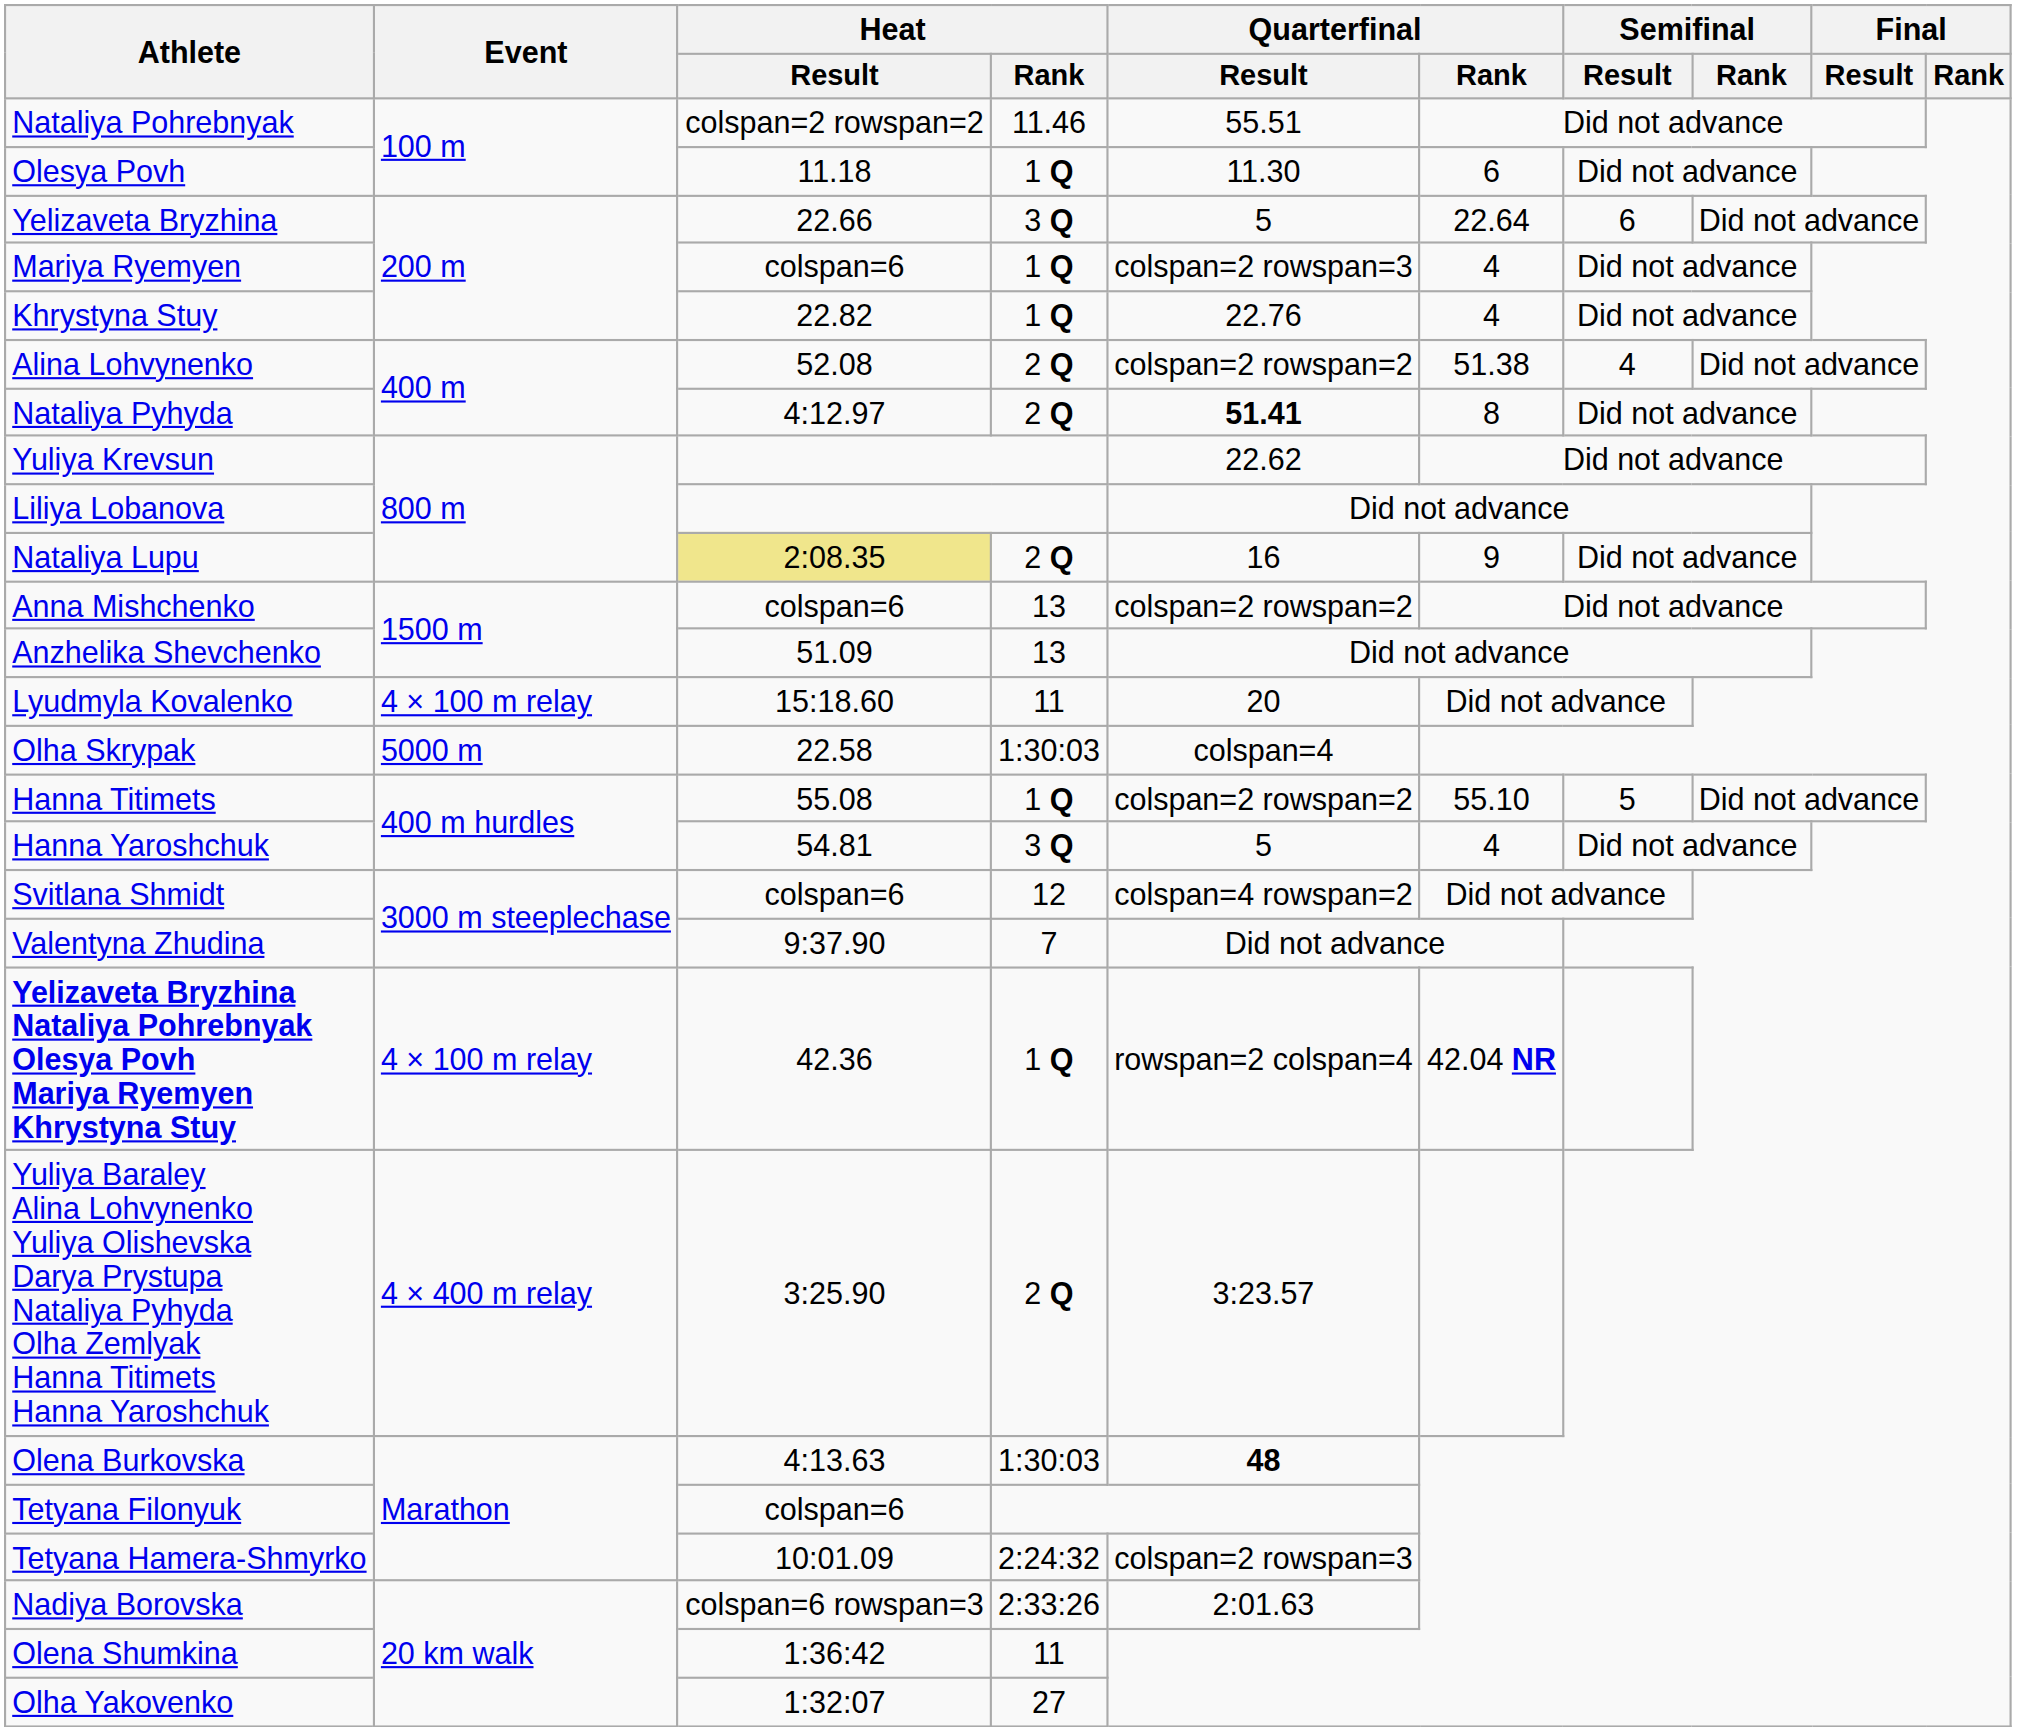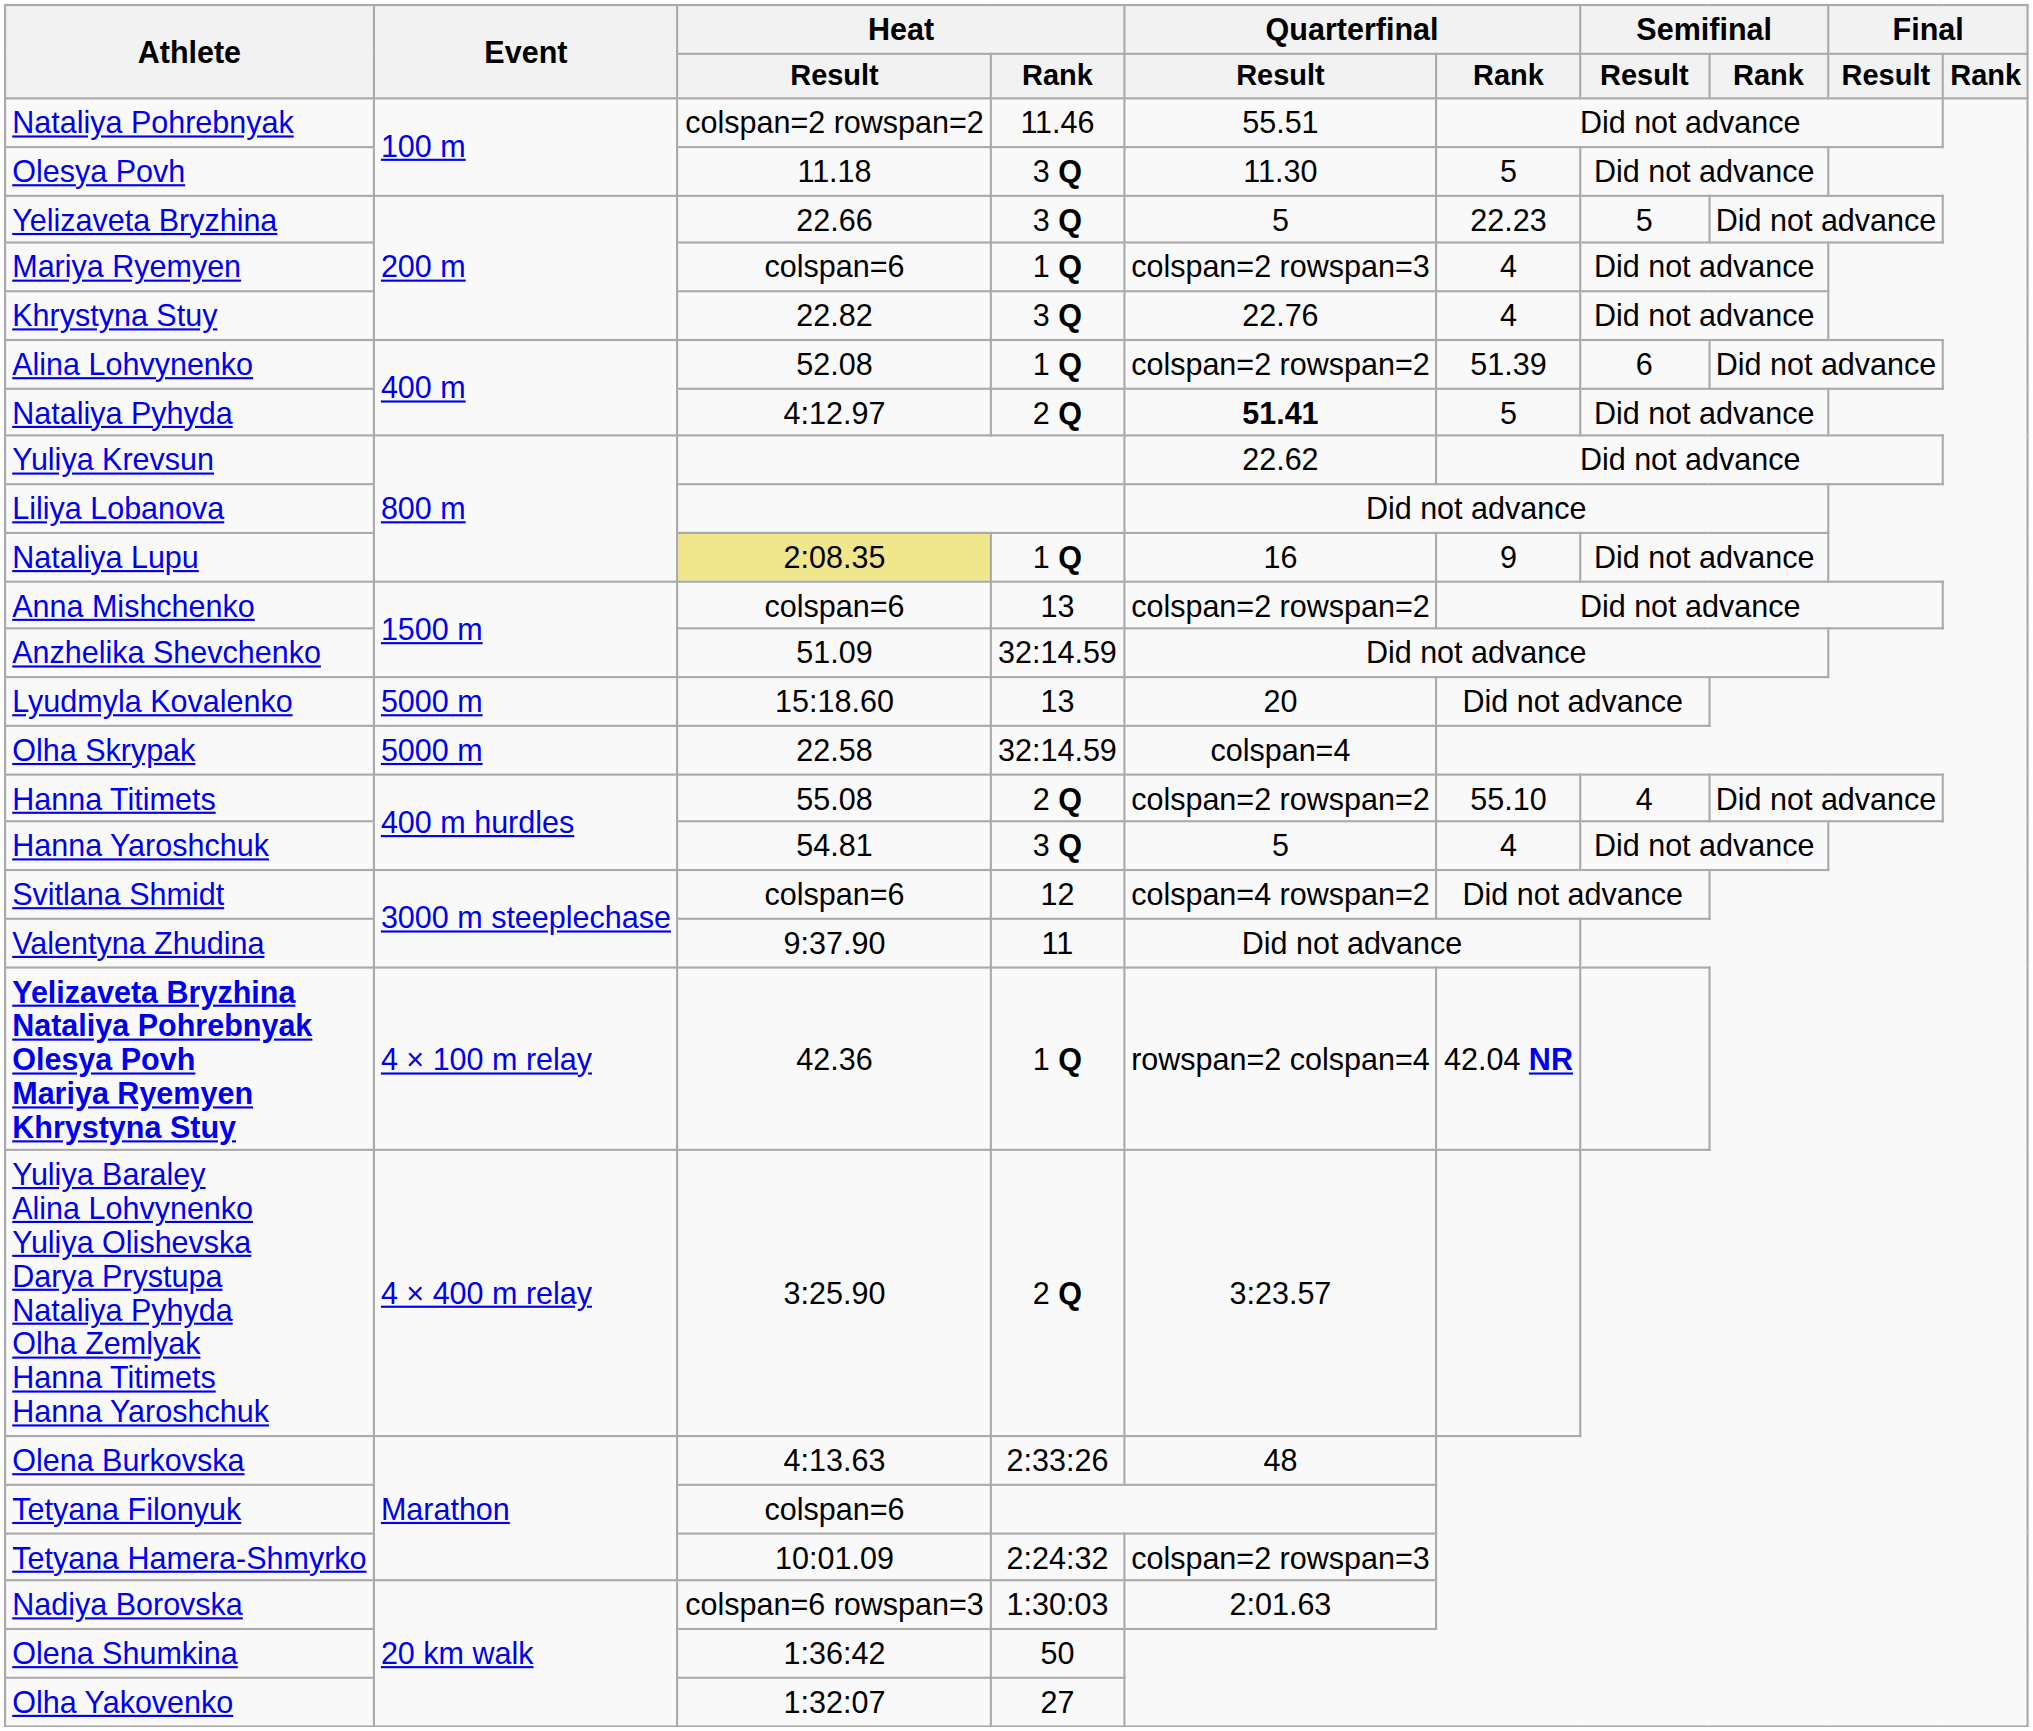(1049, 172) 1 Q -> (1057, 172) 3 Q
(1491, 172) 6 -> (1508, 172) 5
(1491, 220) 22.64 -> (1508, 220) 22.23
(1627, 220) 6 -> (1644, 220) 5
(1049, 316) 1 Q -> (1057, 316) 3 Q
(1049, 364) 2 Q -> (1057, 364) 1 Q
(1491, 364) 51.38 -> (1508, 364) 51.39
(1627, 364) 4 -> (1644, 364) 6
(1491, 413) 8 -> (1508, 413) 5
(1049, 557) 2 Q -> (1057, 557) 1 Q
(1049, 654) 13 -> (1057, 654) 32:14.59
(486, 702) 4 × 100 m relay -> (432, 702) 5000 m
(1049, 702) 11 -> (1057, 702) 13
(1049, 750) 1:30:03 -> (1057, 750) 32:14.59
(1049, 799) 1 Q -> (1057, 799) 2 Q
(1627, 799) 5 -> (1644, 799) 4
(1049, 943) 7 -> (1057, 943) 11
(1049, 1461) 1:30:03 -> (1057, 1461) 2:33:26
(1263, 1461) bold -> (1280, 1461) normal
(1049, 1606) 2:33:26 -> (1057, 1606) 1:30:03
(1049, 1654) 11 -> (1057, 1654) 50
